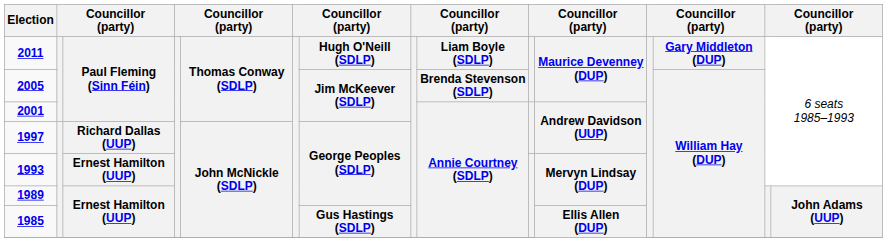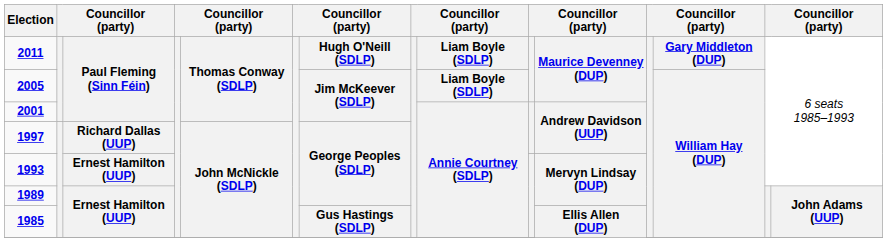(473, 85) Brenda Stevenson (SDLP) -> (473, 85) Liam Boyle (SDLP)
